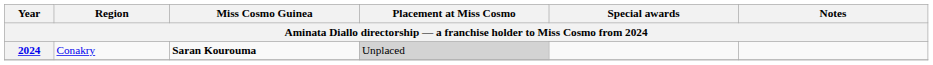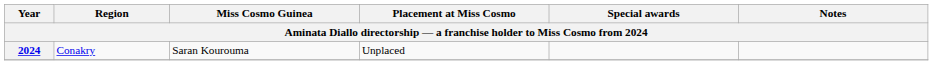(214, 51) bold -> (211, 51) normal
(383, 51) lightgrey background -> (383, 51) no background
